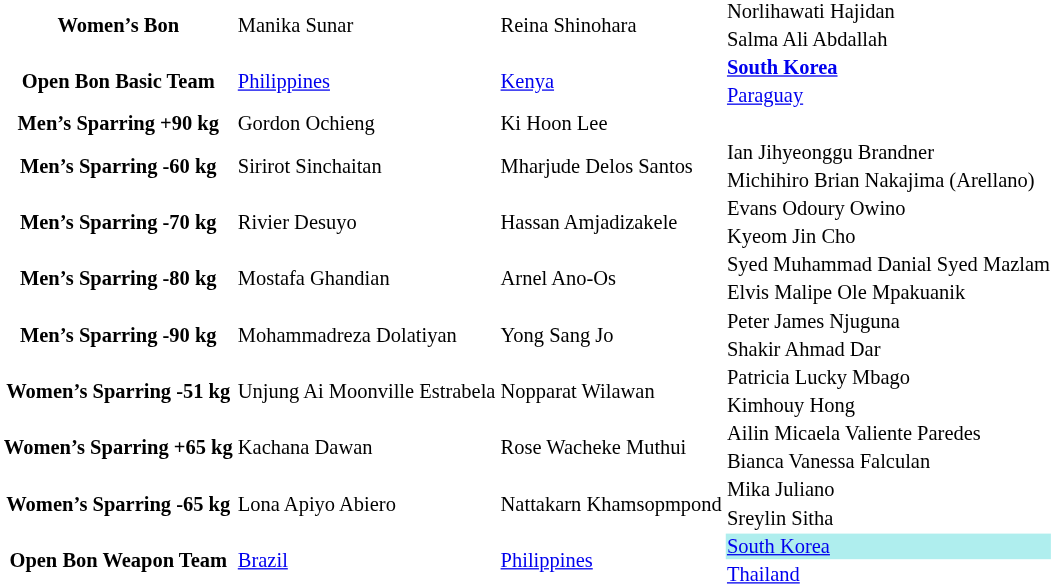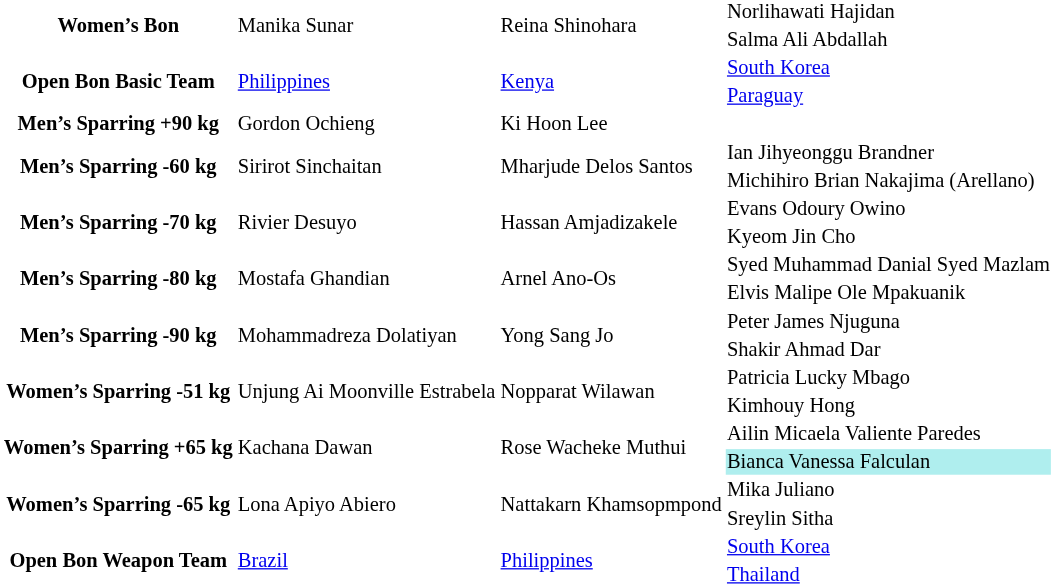(782, 67) bold -> (778, 67) normal
(829, 461) no background -> (829, 461) paleturquoise background
(778, 546) paleturquoise background -> (778, 546) no background
